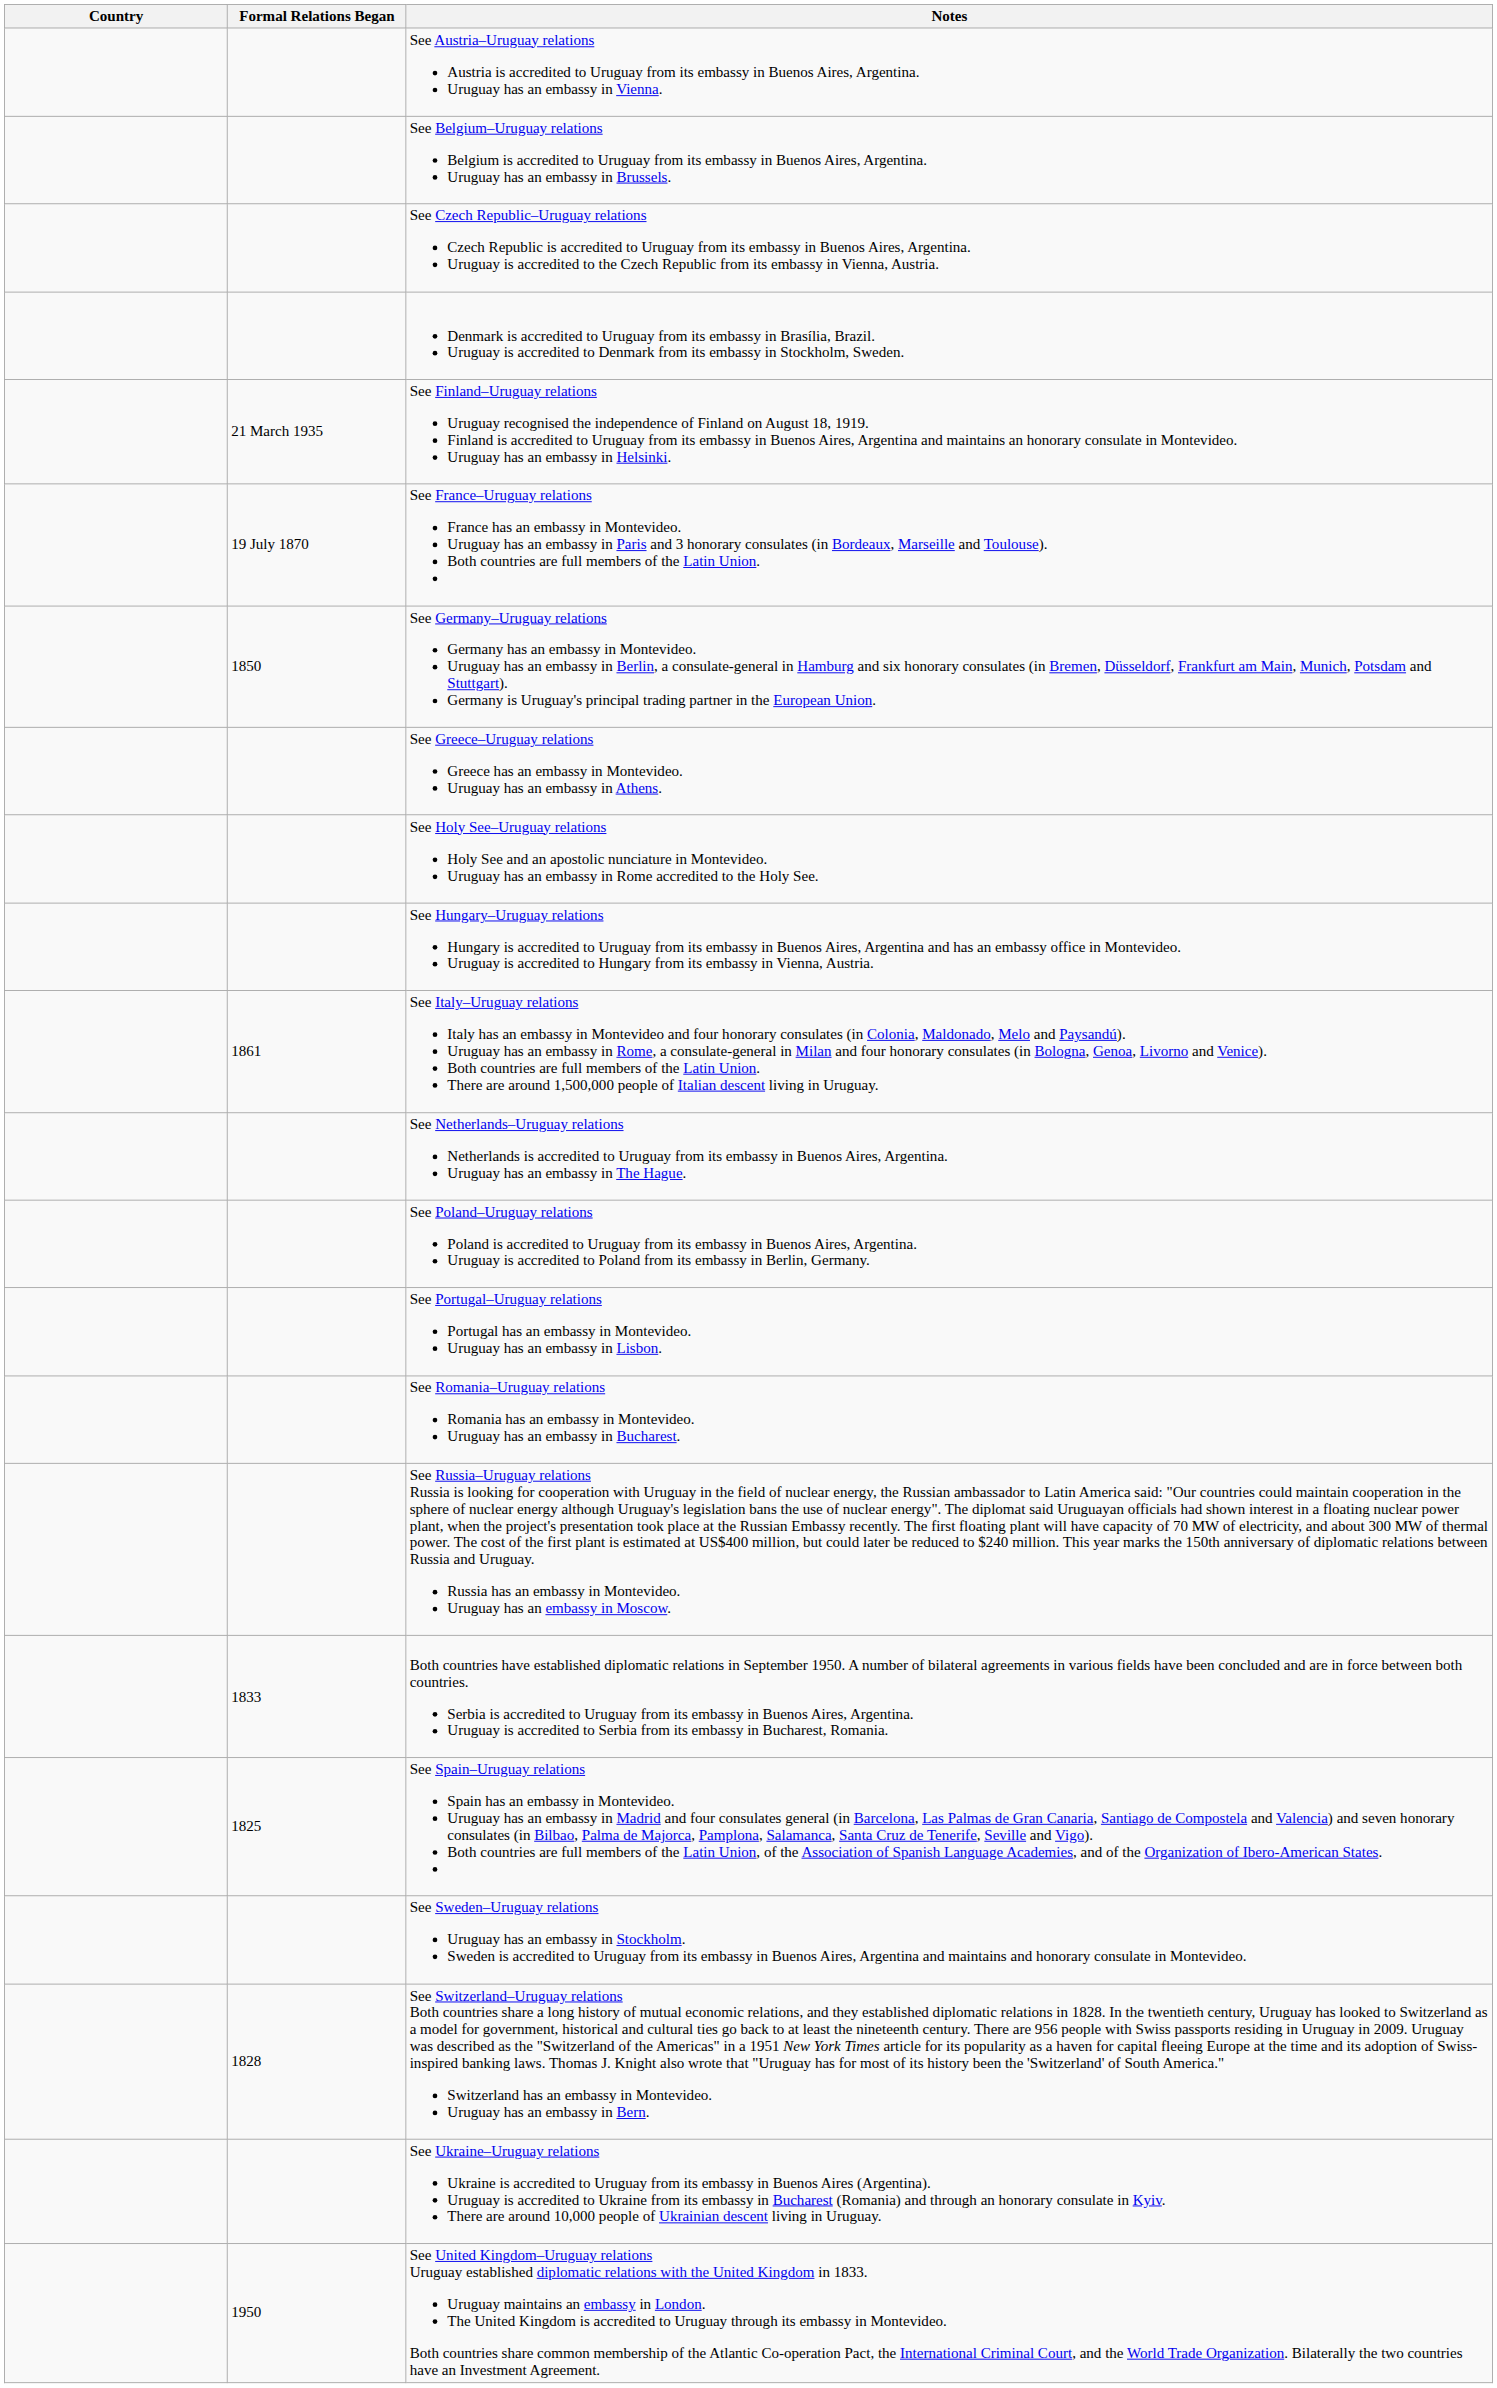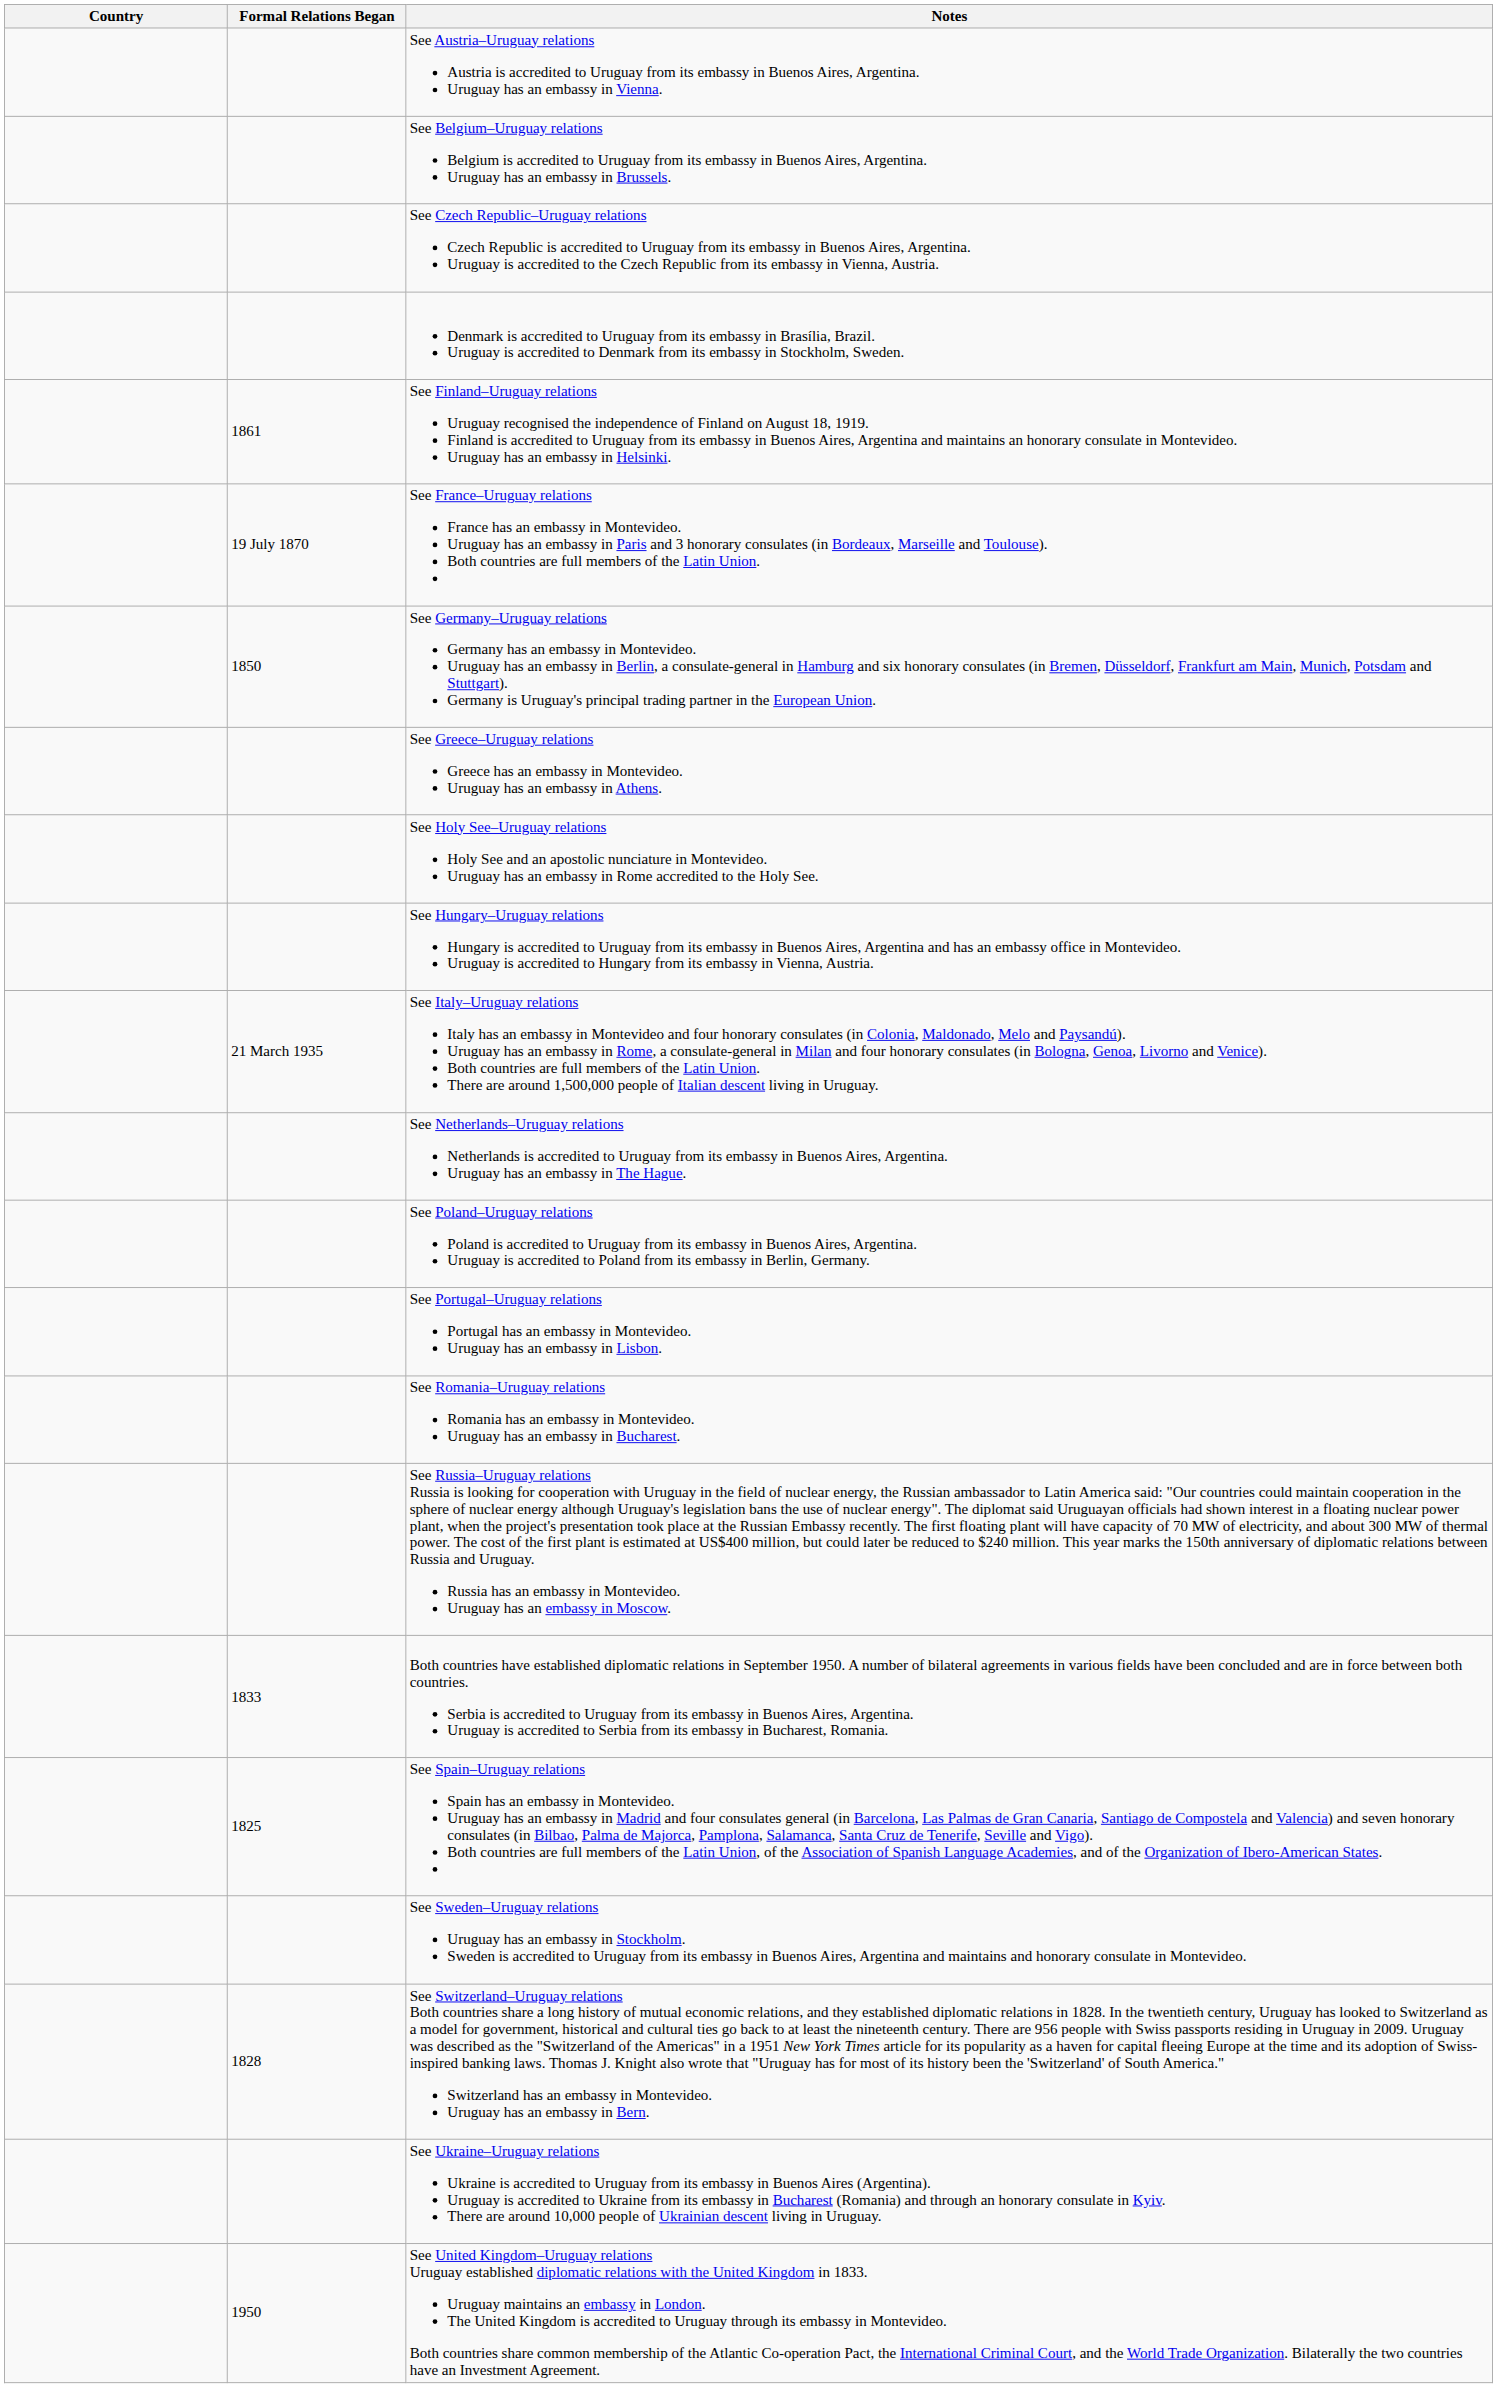(277, 431) 21 March 1935 -> (246, 431) 1861
(246, 1051) 1861 -> (277, 1051) 21 March 1935
